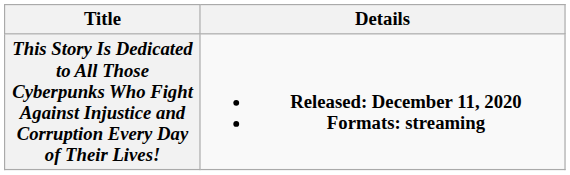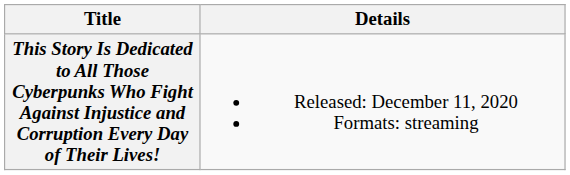(383, 112) bold -> (383, 112) normal
